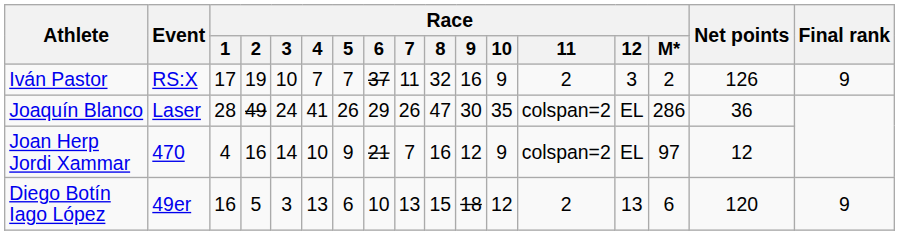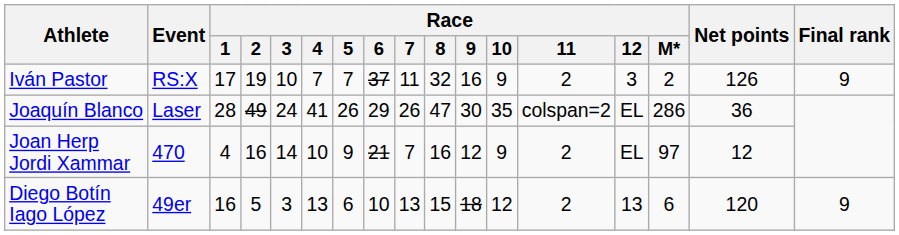(566, 152) colspan=2 -> (566, 152) 2
